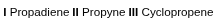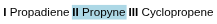(99, 12) no background -> (99, 12) lightblue background
